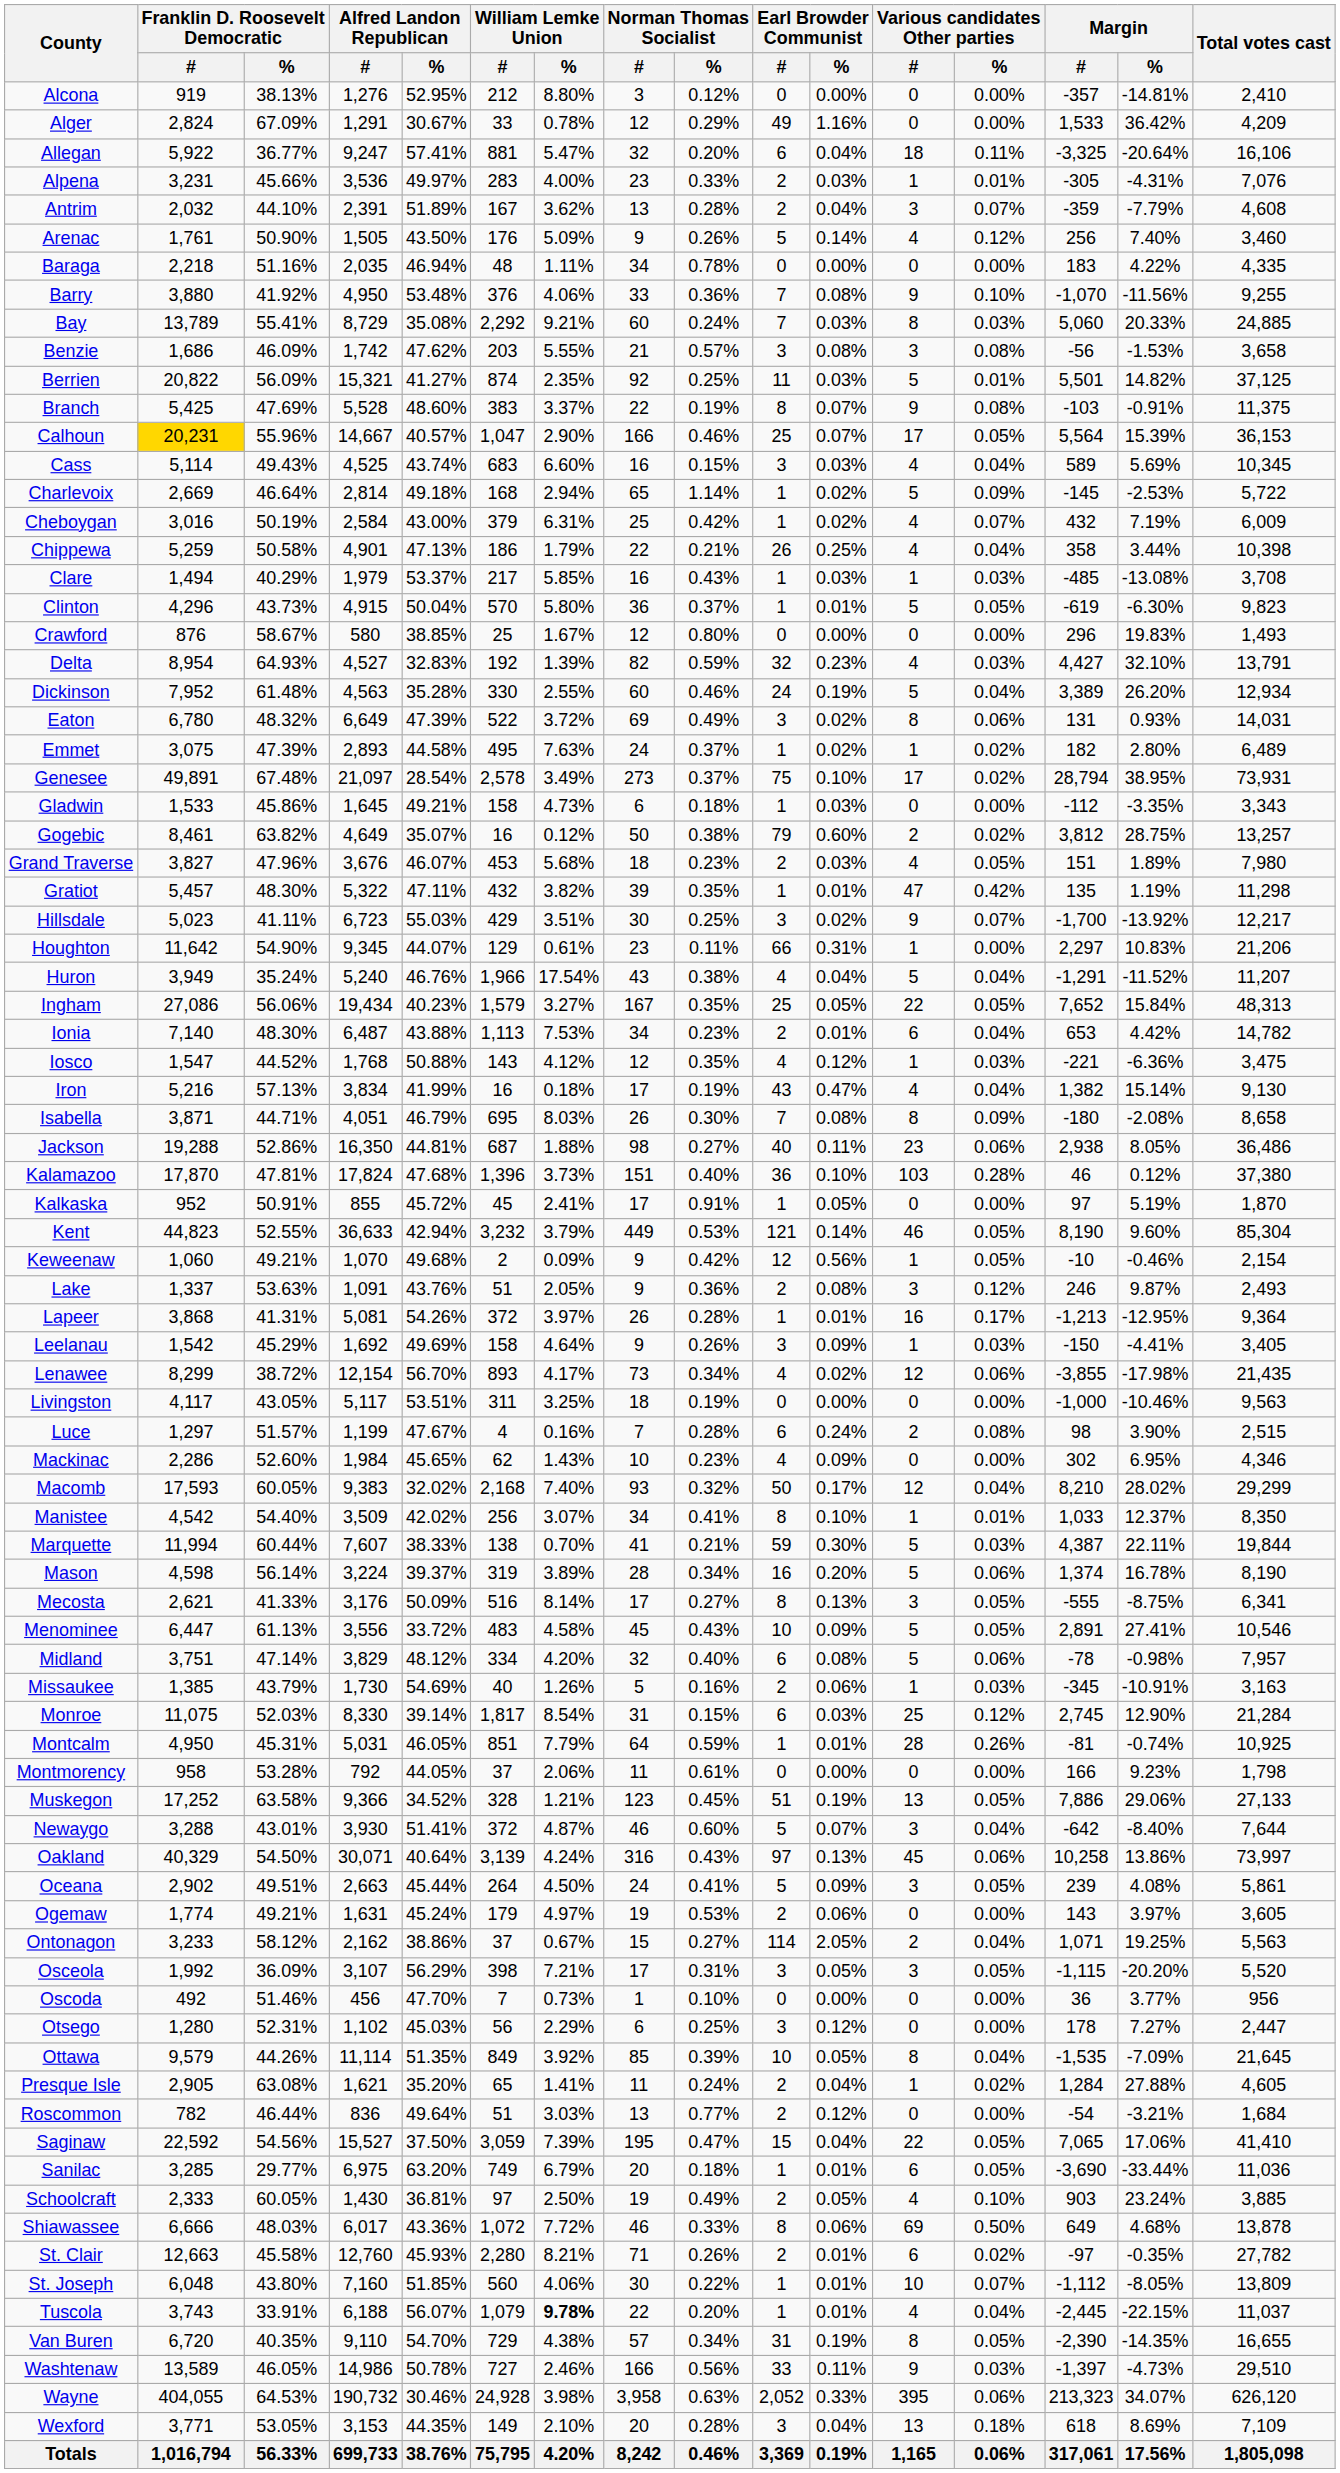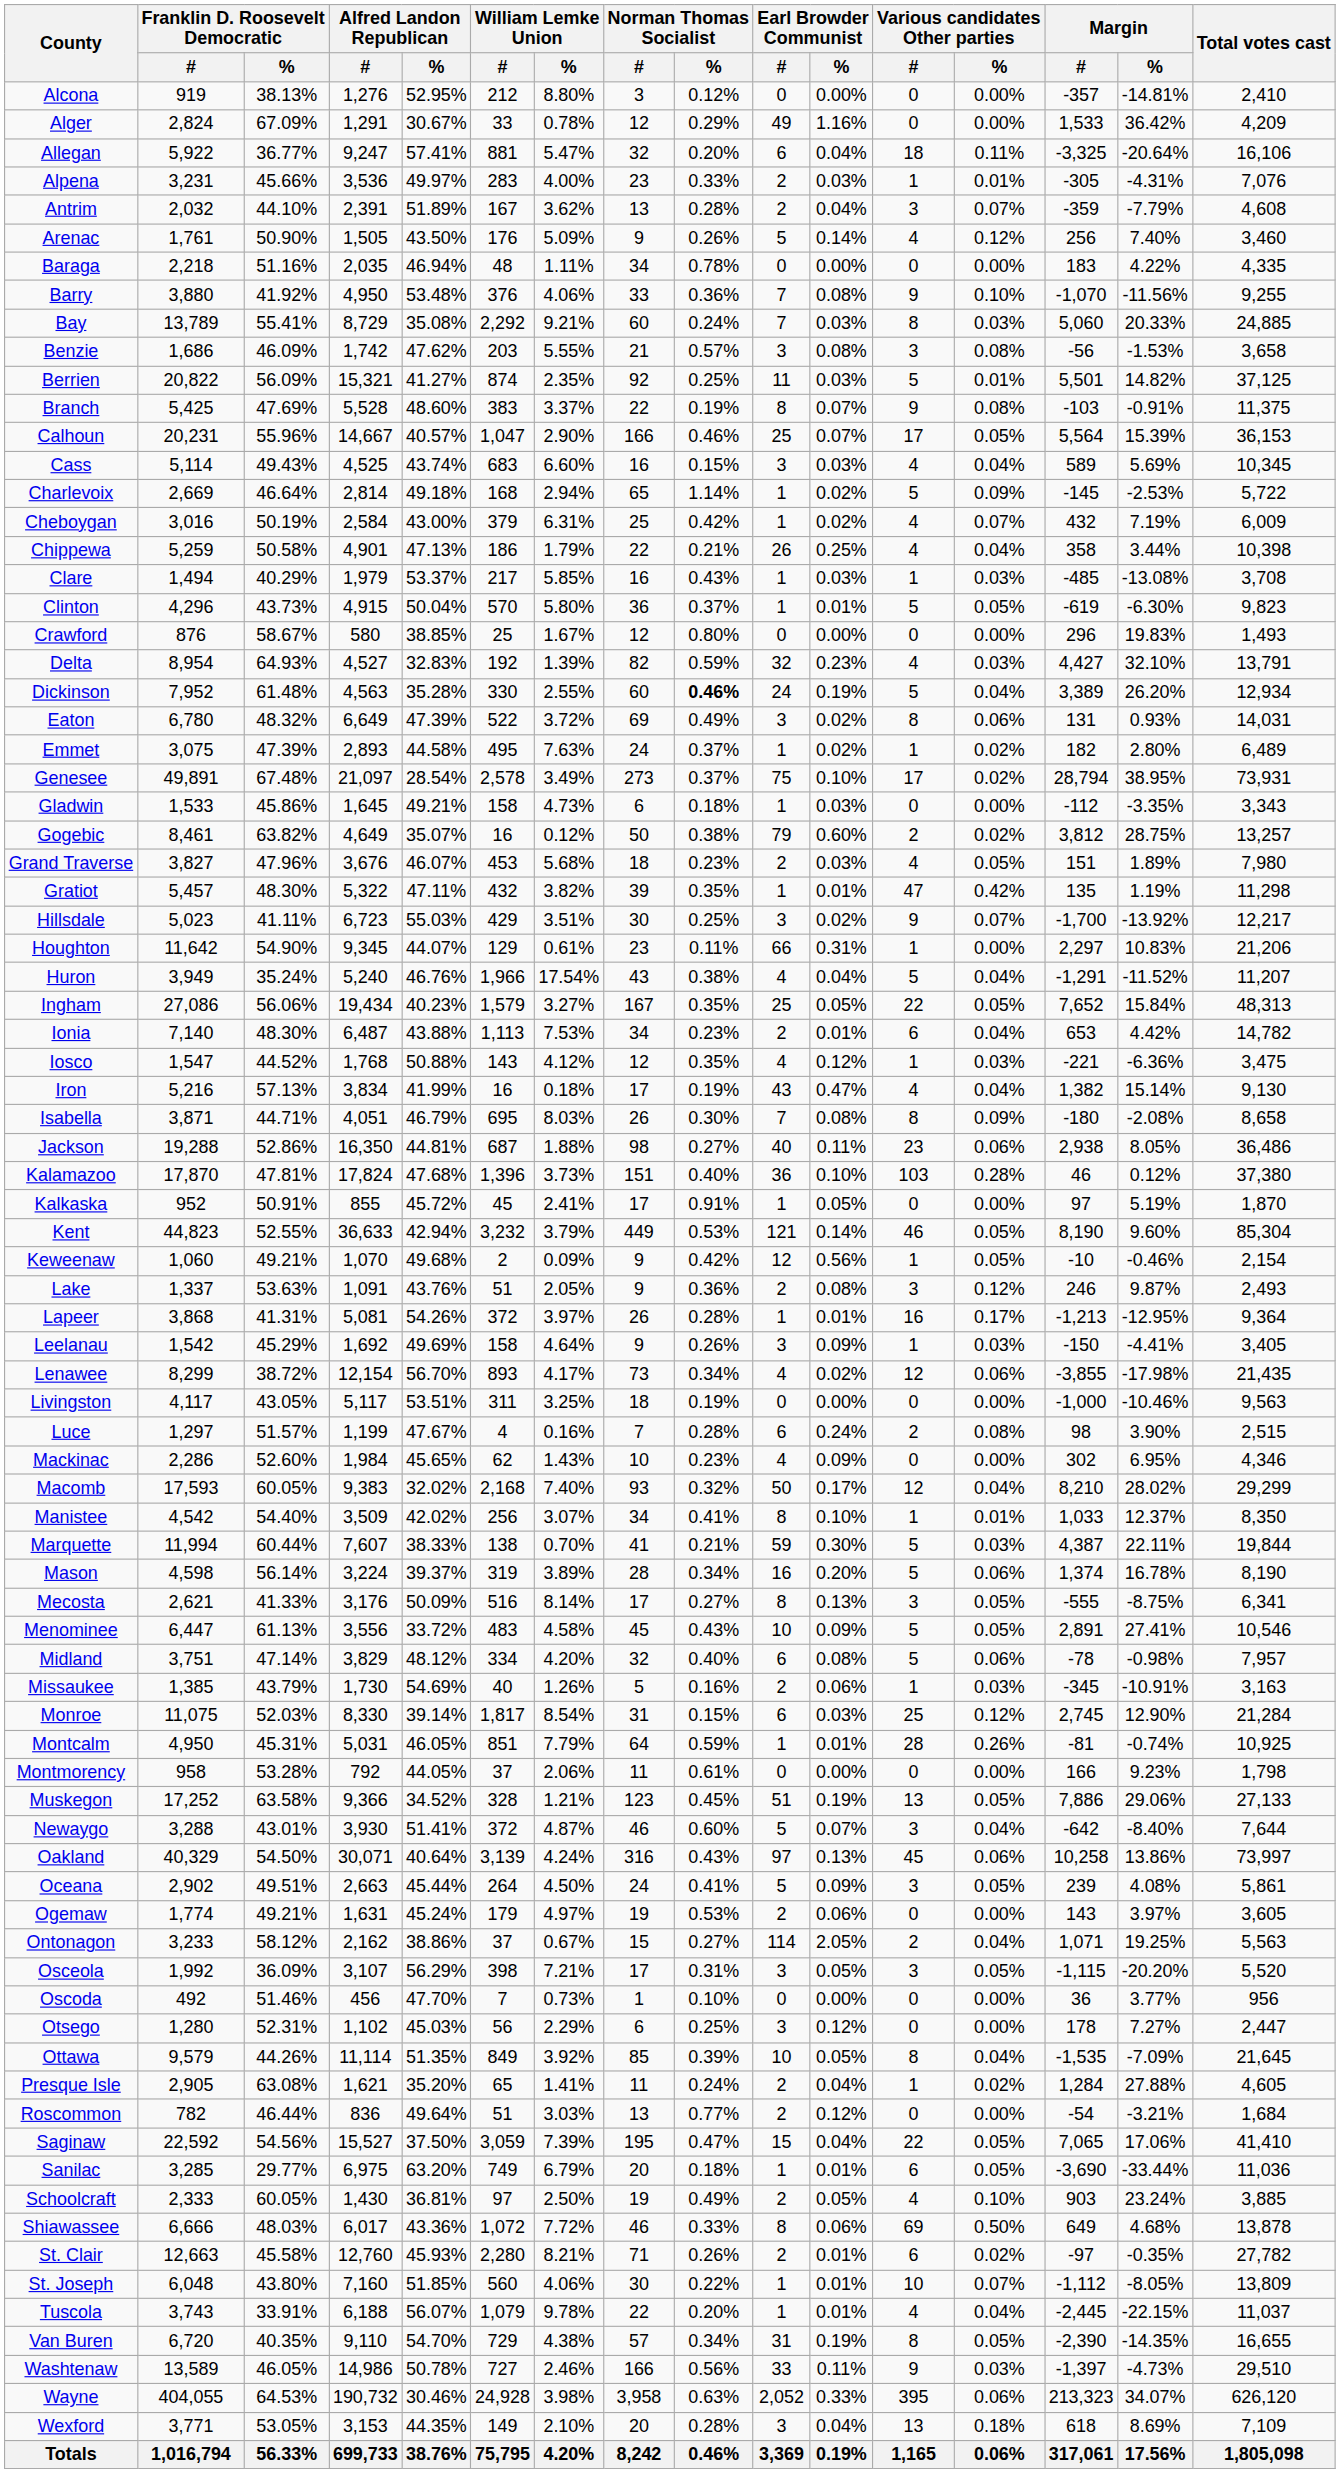(191, 436) gold background -> (191, 436) no background
(714, 692) normal -> (714, 692) bold
(569, 2312) bold -> (569, 2312) normal
